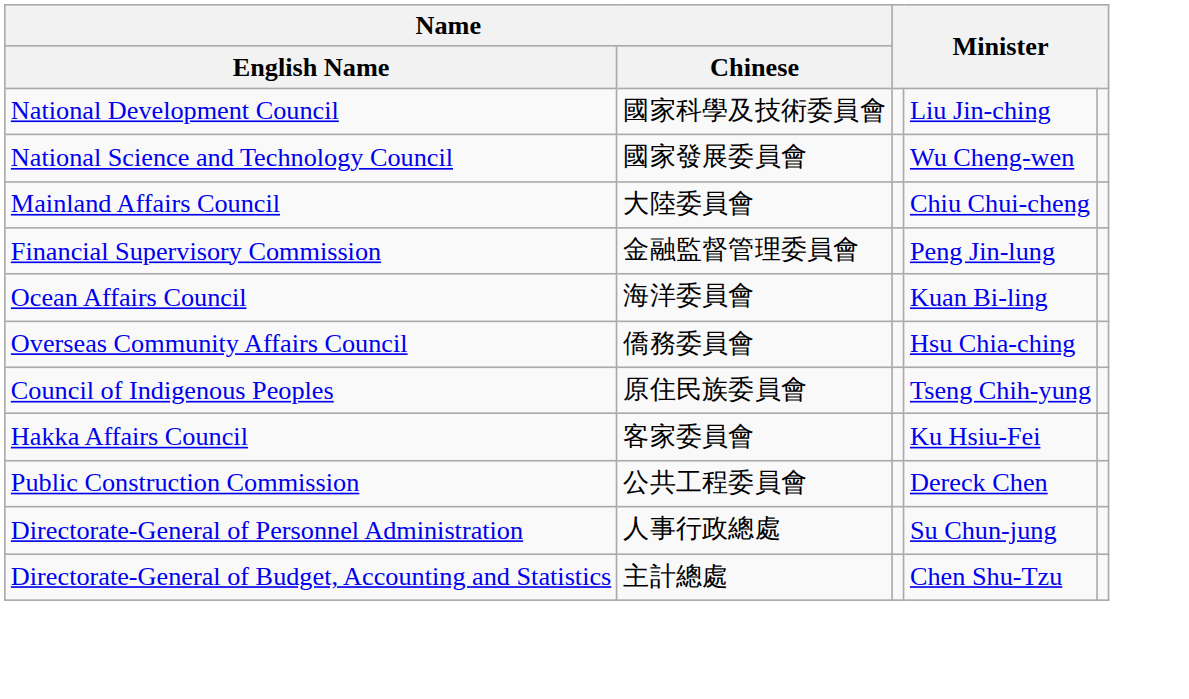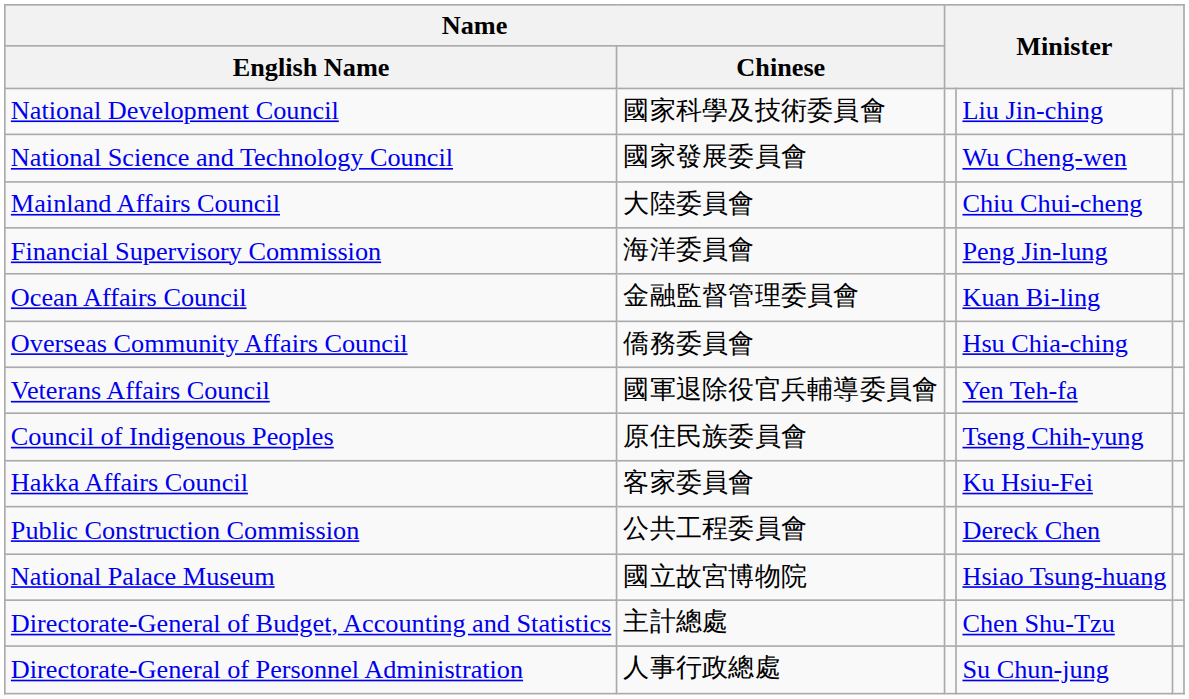(741, 249) 金融監督管理委員會 -> (689, 249) 海洋委員會
(689, 296) 海洋委員會 -> (741, 296) 金融監督管理委員會
+ row: (140, 390)
+ row: (143, 576)
rows swapped: (311, 576) <-> (267, 529)
